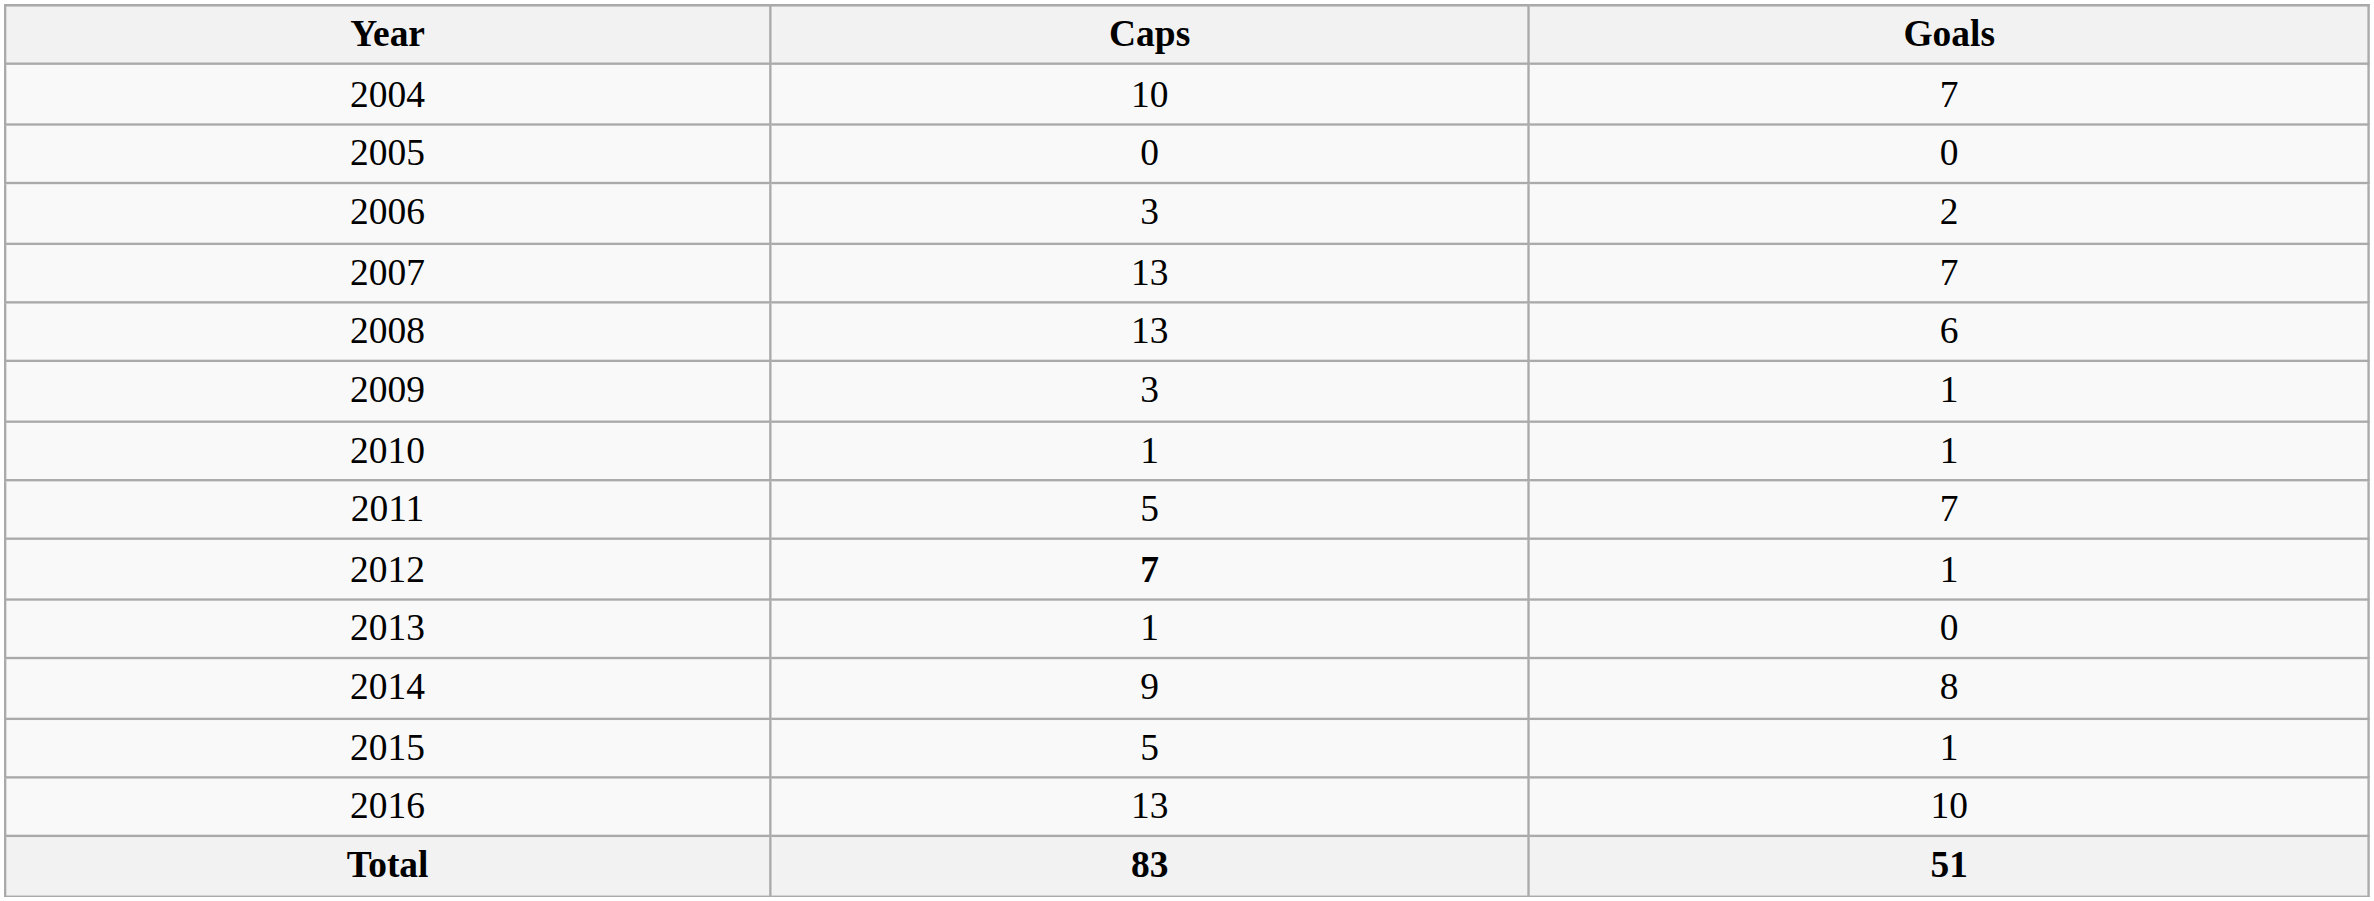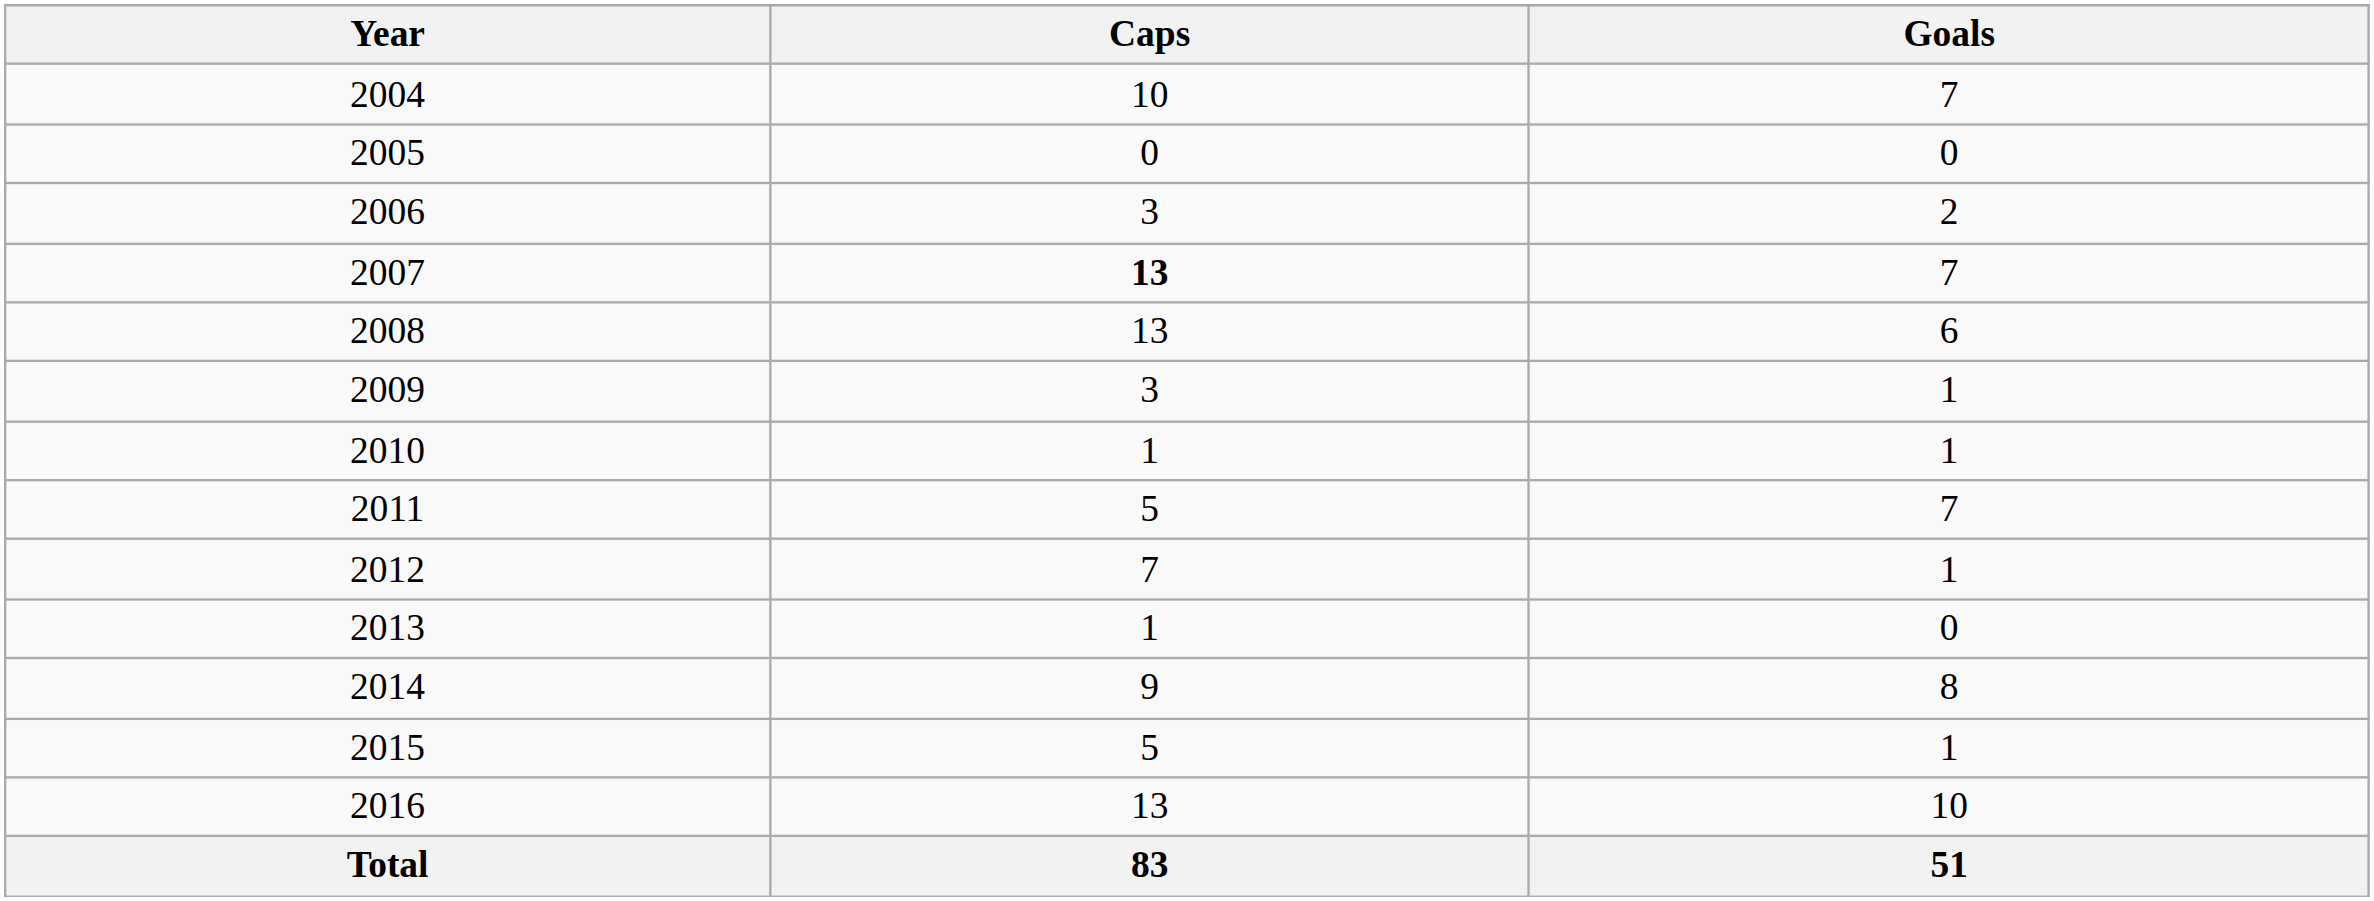(1150, 271) normal -> (1150, 271) bold
(1150, 568) bold -> (1150, 568) normal
